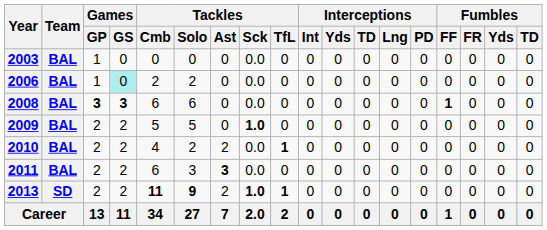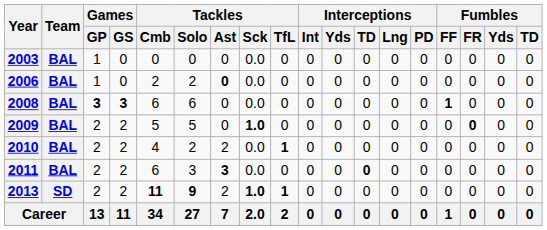(123, 81) paleturquoise background -> (123, 81) no background
(225, 81) normal -> (225, 81) bold
(473, 125) normal -> (473, 125) bold
(367, 170) normal -> (367, 170) bold
